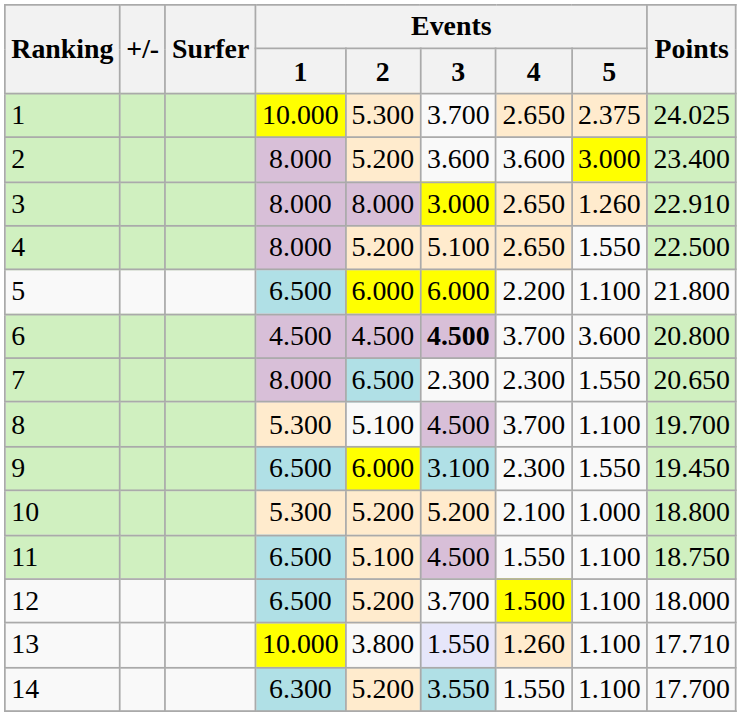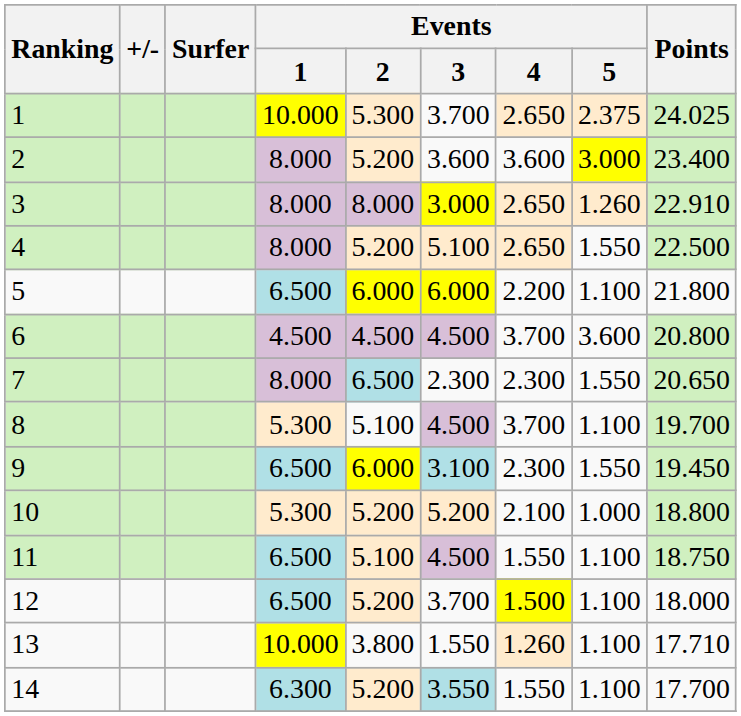(458, 335) bold -> (458, 335) normal
(458, 644) lavender background -> (458, 644) no background
